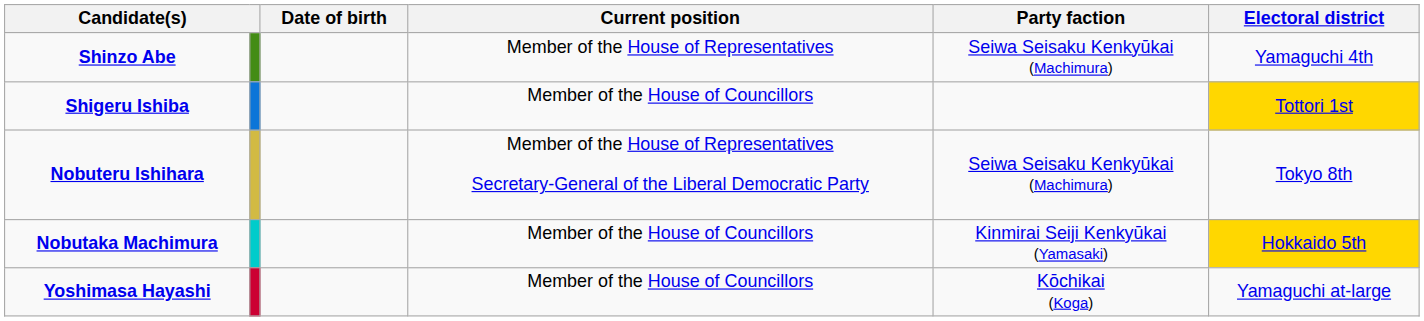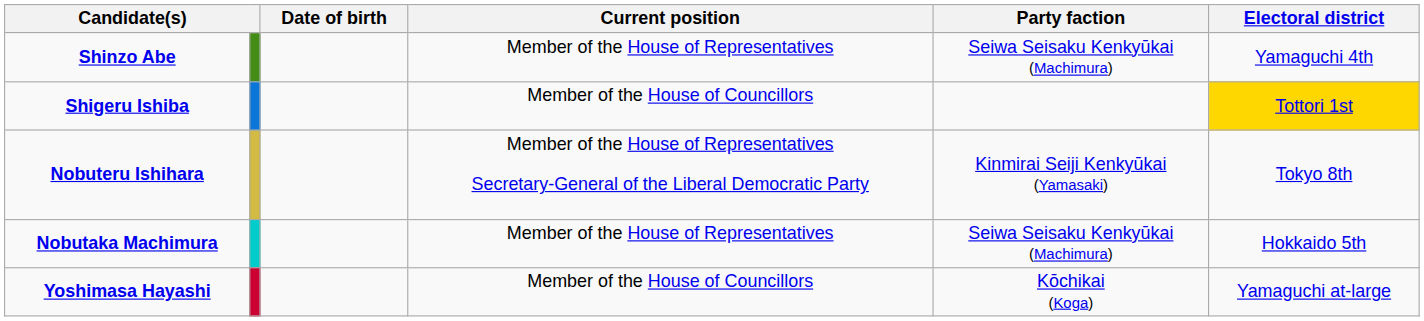(1071, 174) Seiwa Seisaku Kenkyūkai (Machimura) -> (1071, 174) Kinmirai Seiji Kenkyūkai (Yamasaki)
(670, 233) Member of the House of Councillors -> (670, 233) Member of the House of Representatives
(1071, 243) Kinmirai Seiji Kenkyūkai (Yamasaki) -> (1071, 243) Seiwa Seisaku Kenkyūkai (Machimura)
(1314, 243) gold background -> (1314, 243) no background
